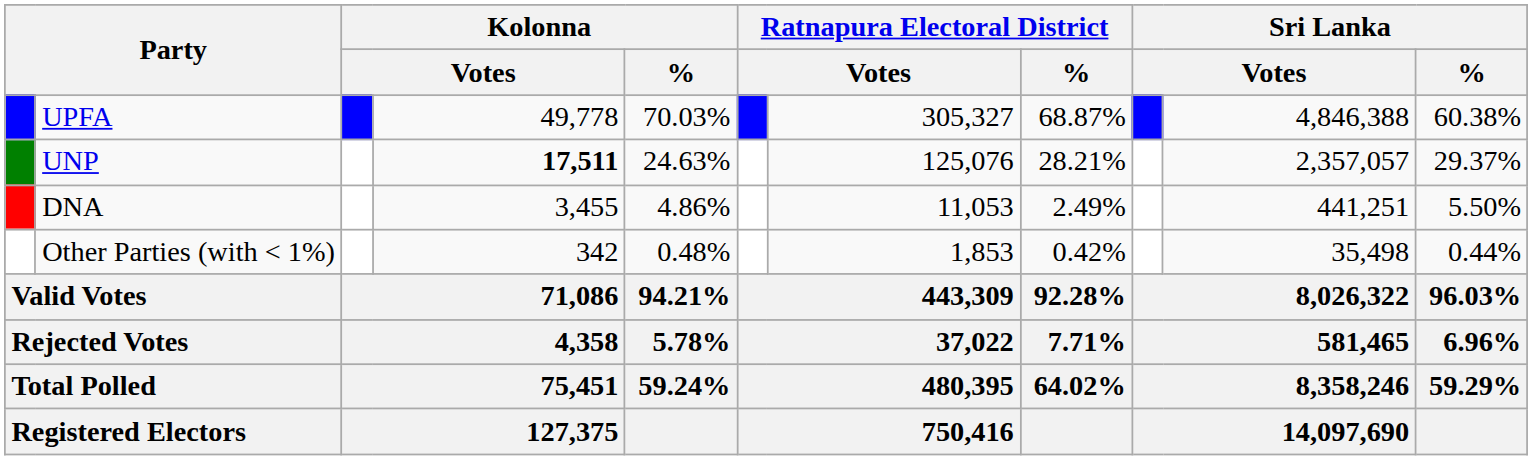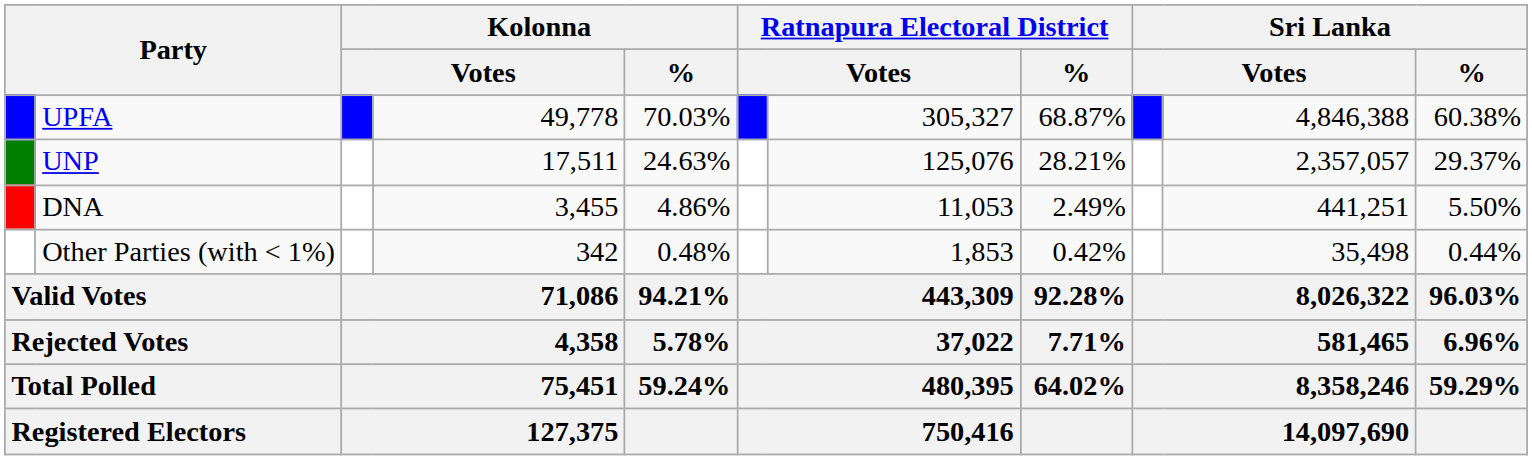(580, 161) bold -> (580, 161) normal
